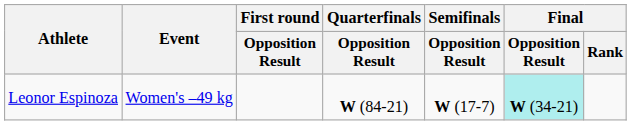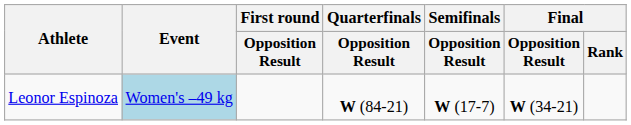(179, 97) no background -> (179, 97) lightblue background
(544, 106) paleturquoise background -> (544, 106) no background
